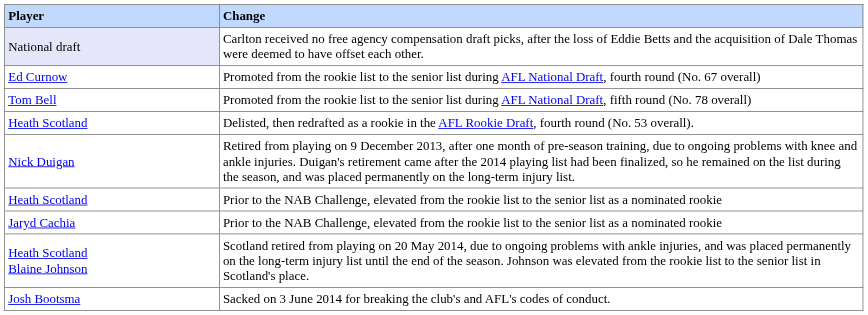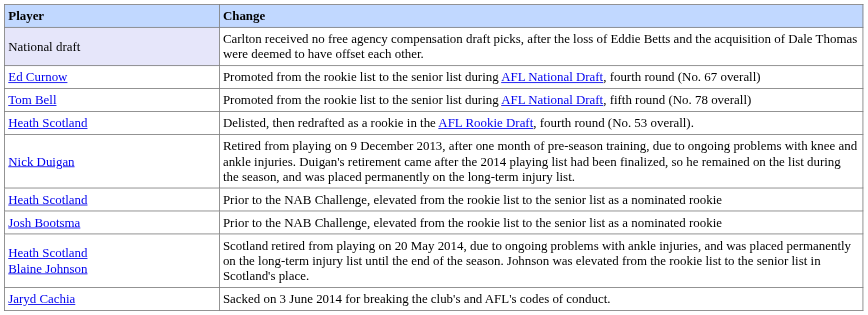(42, 222) Jaryd Cachia -> (44, 222) Josh Bootsma
(44, 299) Josh Bootsma -> (42, 299) Jaryd Cachia
